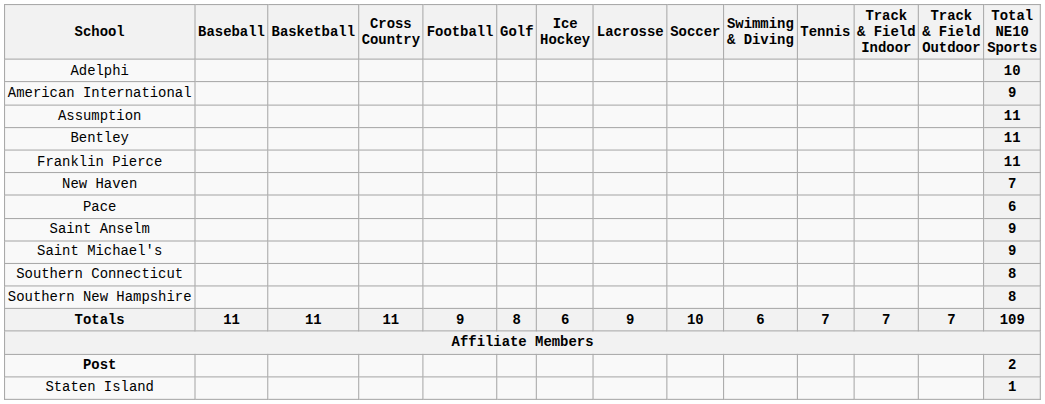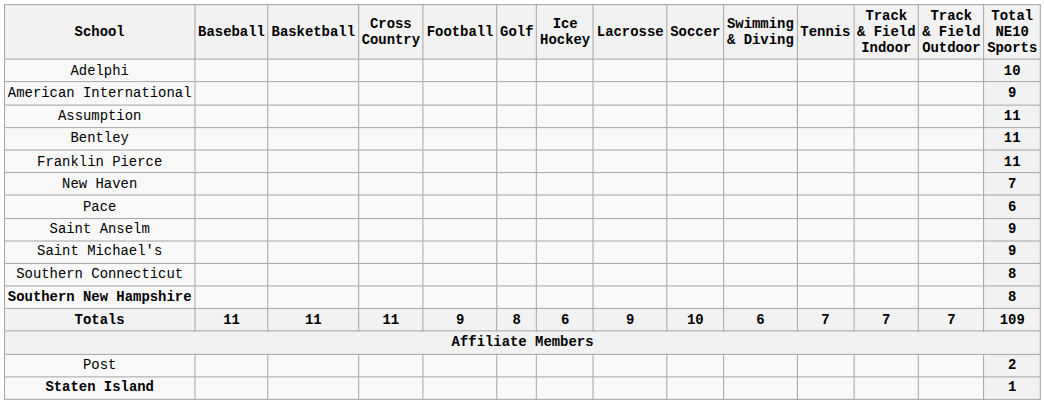(100, 297) normal -> (100, 297) bold
(100, 365) bold -> (100, 365) normal
(100, 388) normal -> (100, 388) bold
